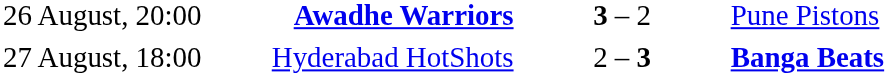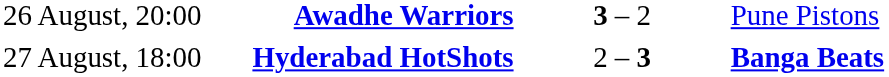(393, 57) normal -> (383, 57) bold
